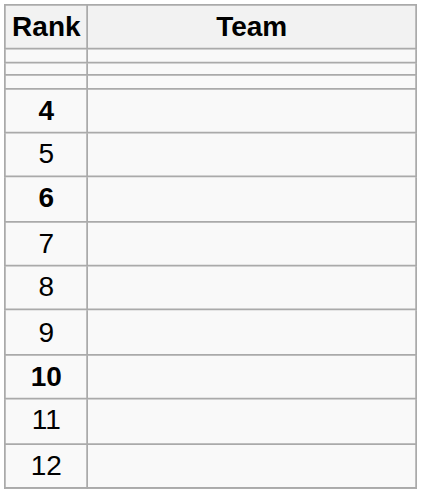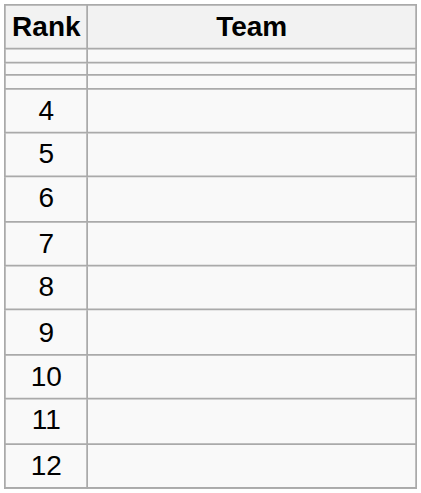(46, 109) bold -> (46, 109) normal
(46, 198) bold -> (46, 198) normal
(46, 376) bold -> (46, 376) normal
